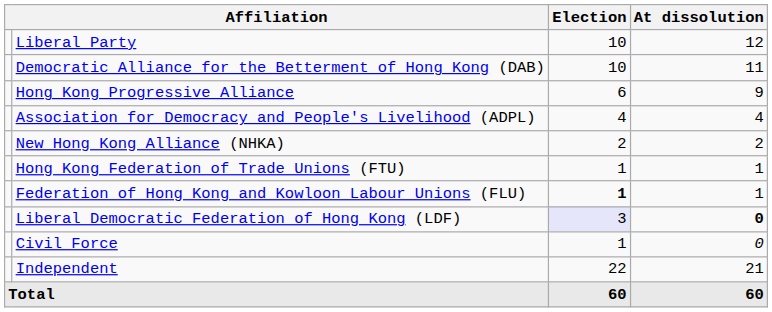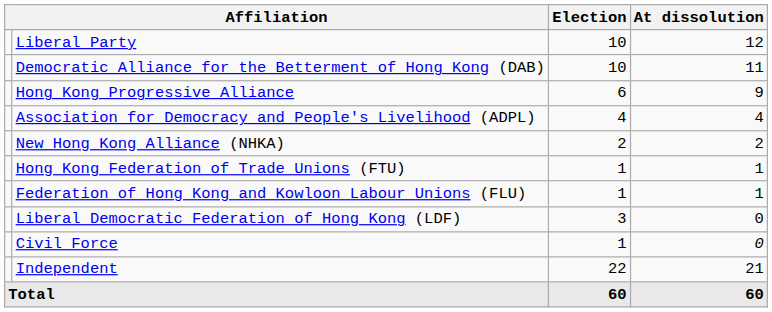(622, 194) bold -> (622, 194) normal
(622, 219) lavender background -> (622, 219) no background
(759, 219) bold -> (759, 219) normal
